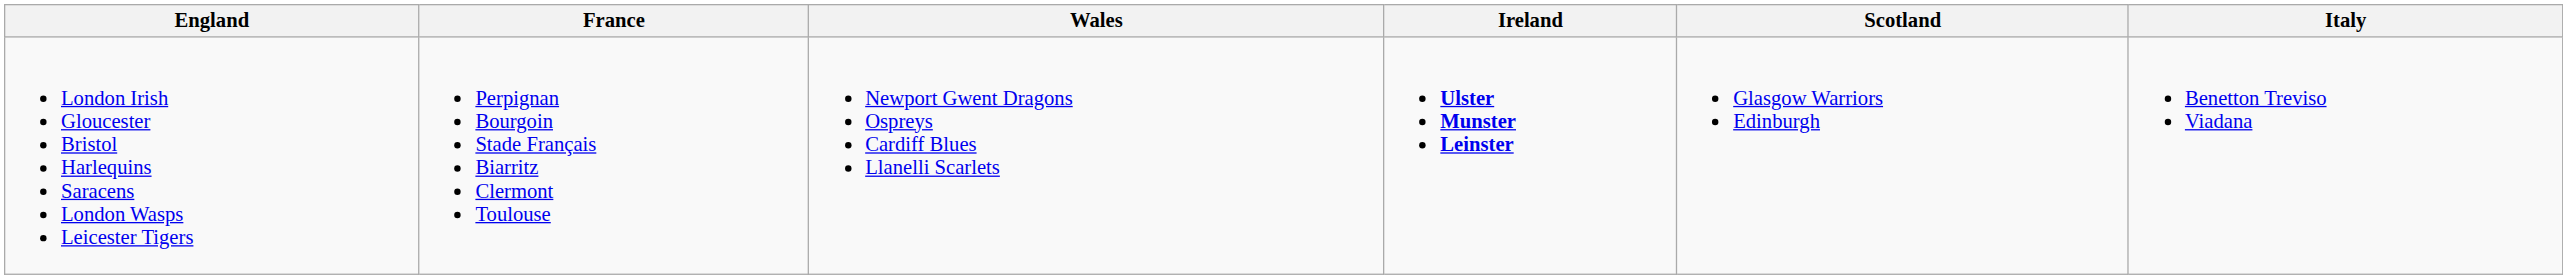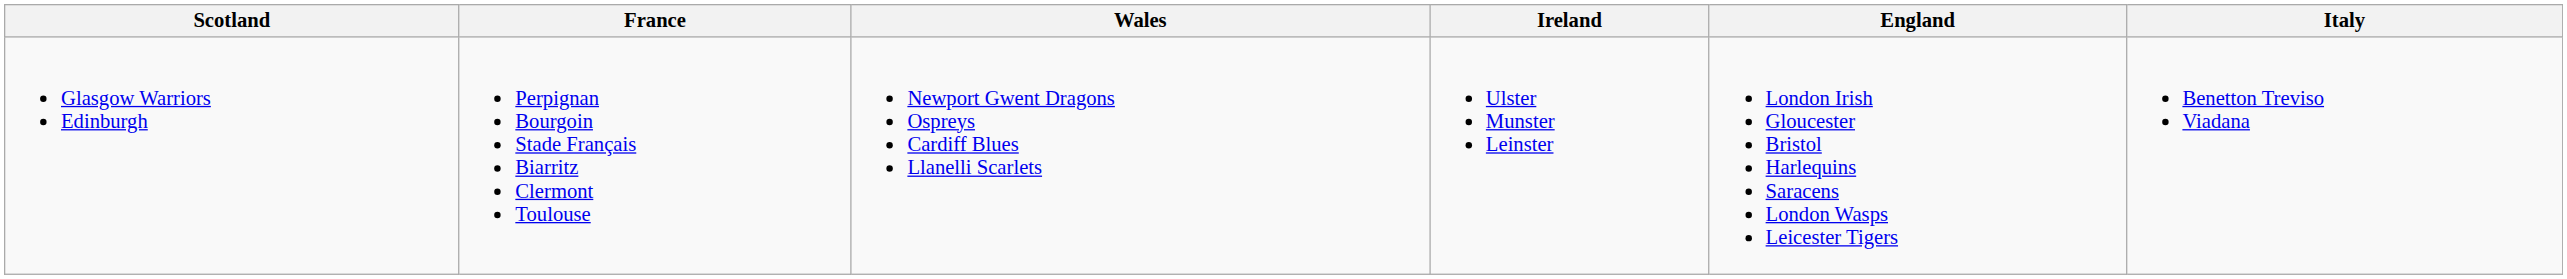columns swapped: (212, 20) <-> (1903, 20)
(1530, 121) bold -> (1569, 121) normal
